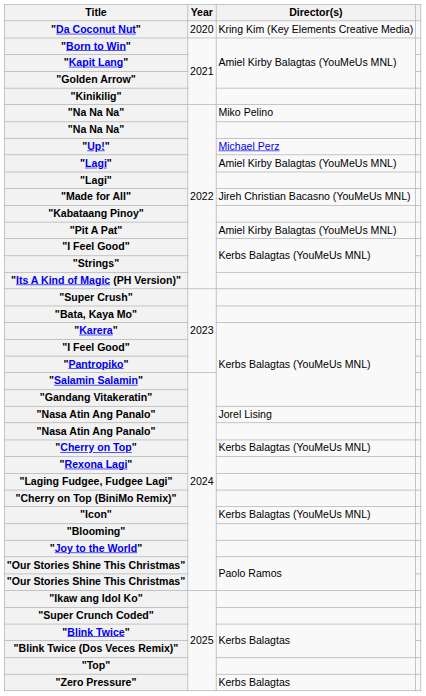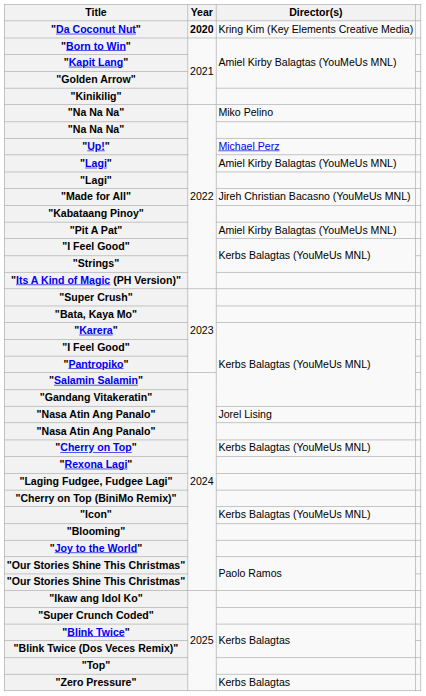(202, 29) normal -> (202, 29) bold
